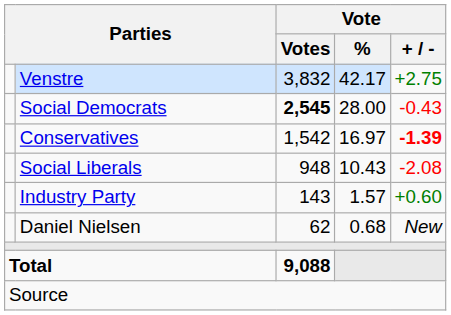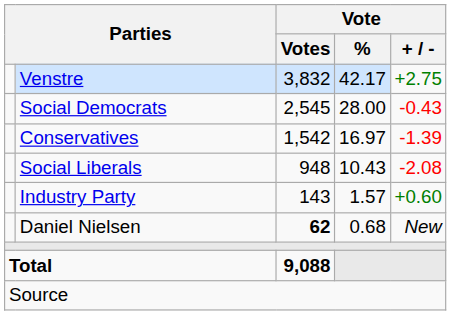(307, 108) bold -> (307, 108) normal
(421, 138) bold -> (421, 138) normal
(320, 227) normal -> (320, 227) bold
